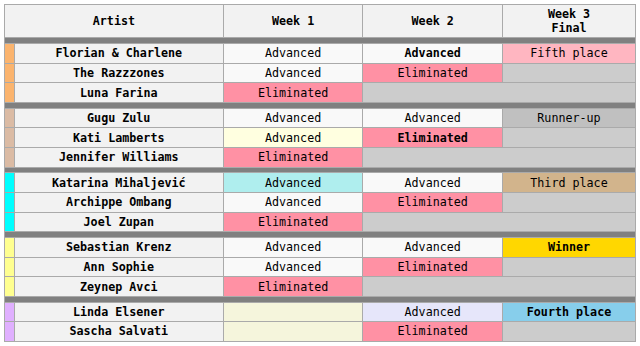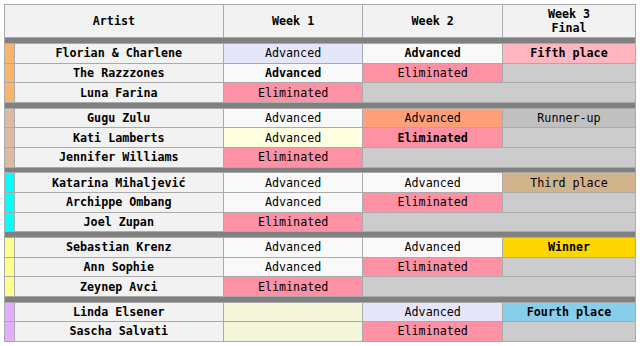(293, 53) no background -> (293, 53) lavender background
(569, 53) normal -> (569, 53) bold
(293, 73) normal -> (293, 73) bold
(433, 118) no background -> (433, 118) lightsalmon background
(293, 183) paleturquoise background -> (293, 183) no background
